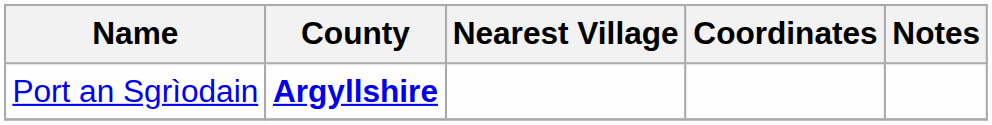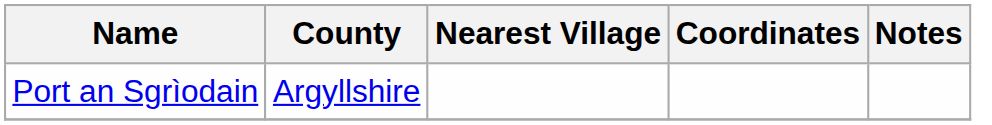(355, 90) bold -> (347, 90) normal
